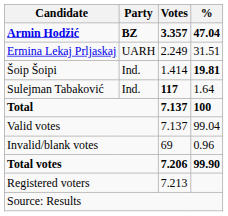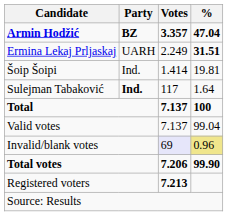(207, 51) normal -> (207, 51) bold
(207, 70) bold -> (207, 70) normal
(131, 88) normal -> (132, 88) bold
(169, 88) bold -> (169, 88) normal
(167, 145) no background -> (167, 145) lavender background
(204, 145) no background -> (204, 145) khaki background
(174, 182) normal -> (174, 182) bold
